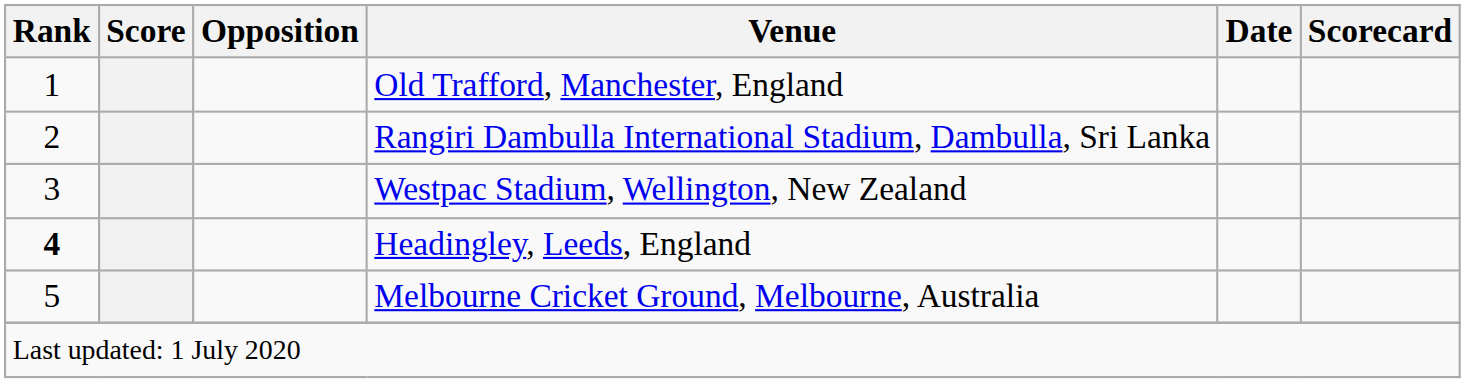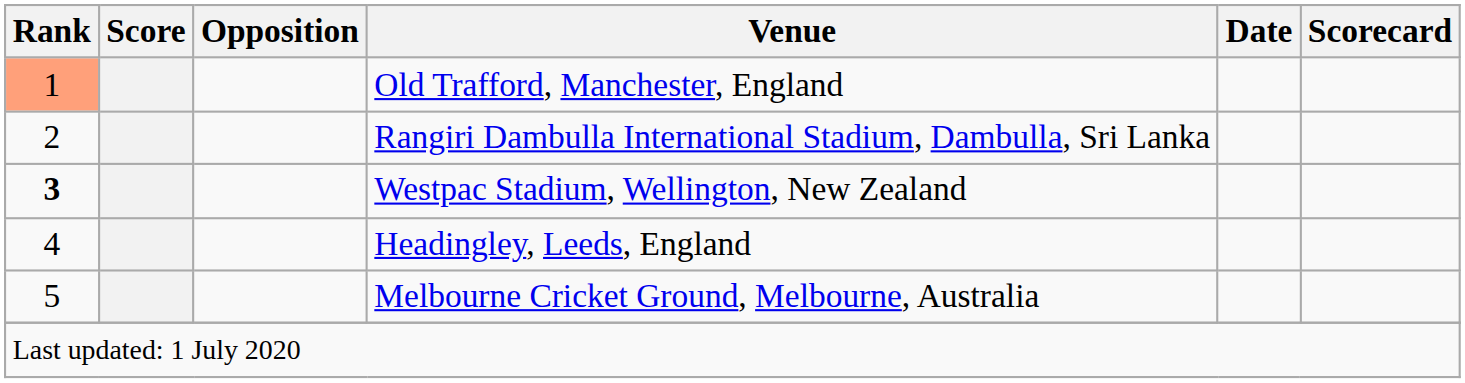(52, 84) no background -> (52, 84) lightsalmon background
(52, 190) normal -> (52, 190) bold
(52, 243) bold -> (52, 243) normal
